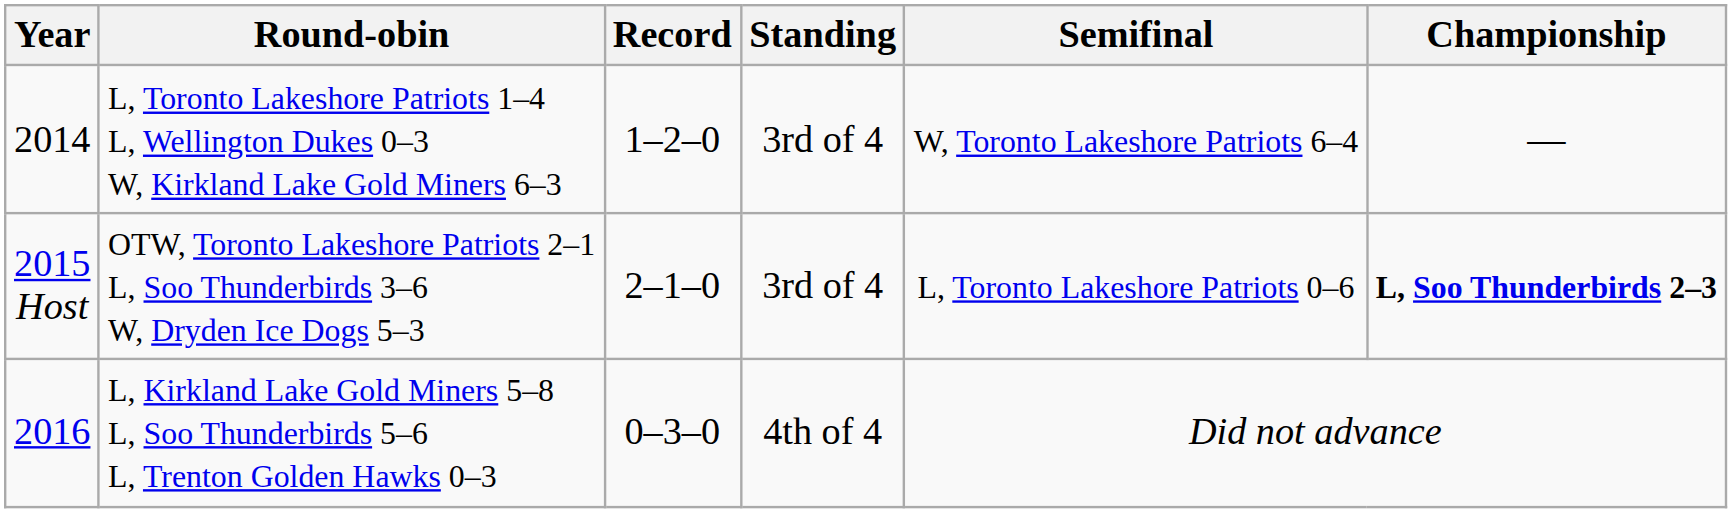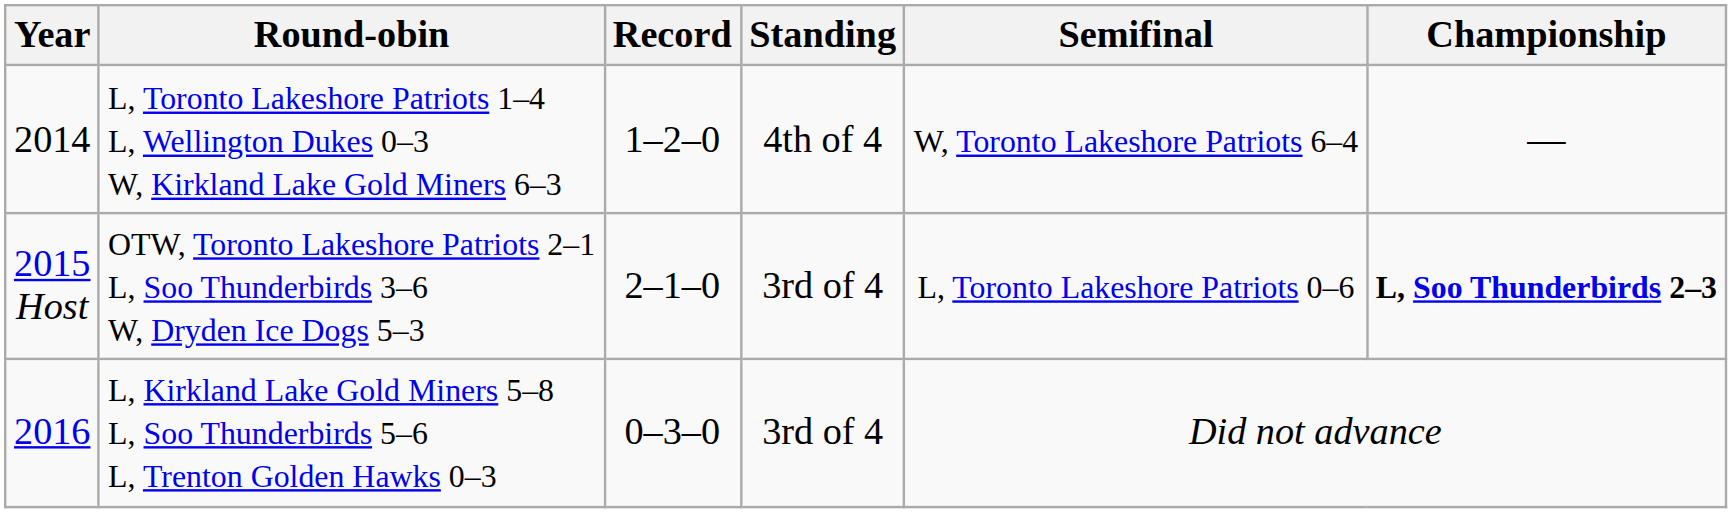(823, 138) 3rd of 4 -> (823, 138) 4th of 4
(823, 431) 4th of 4 -> (823, 431) 3rd of 4
